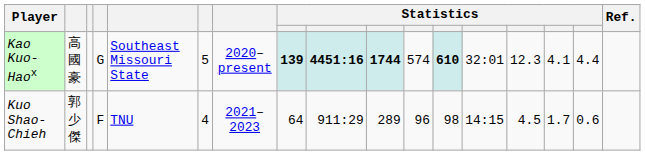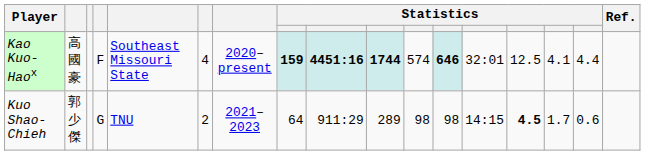(100, 61) G -> (100, 61) F
(205, 61) 5 -> (205, 61) 4
(292, 61) 139 -> (292, 61) 159
(448, 61) 610 -> (448, 61) 646
(525, 61) 12.3 -> (525, 61) 12.5
(100, 121) F -> (100, 121) G
(205, 121) 4 -> (205, 121) 2
(422, 121) 96 -> (422, 121) 98
(529, 121) normal -> (529, 121) bold
